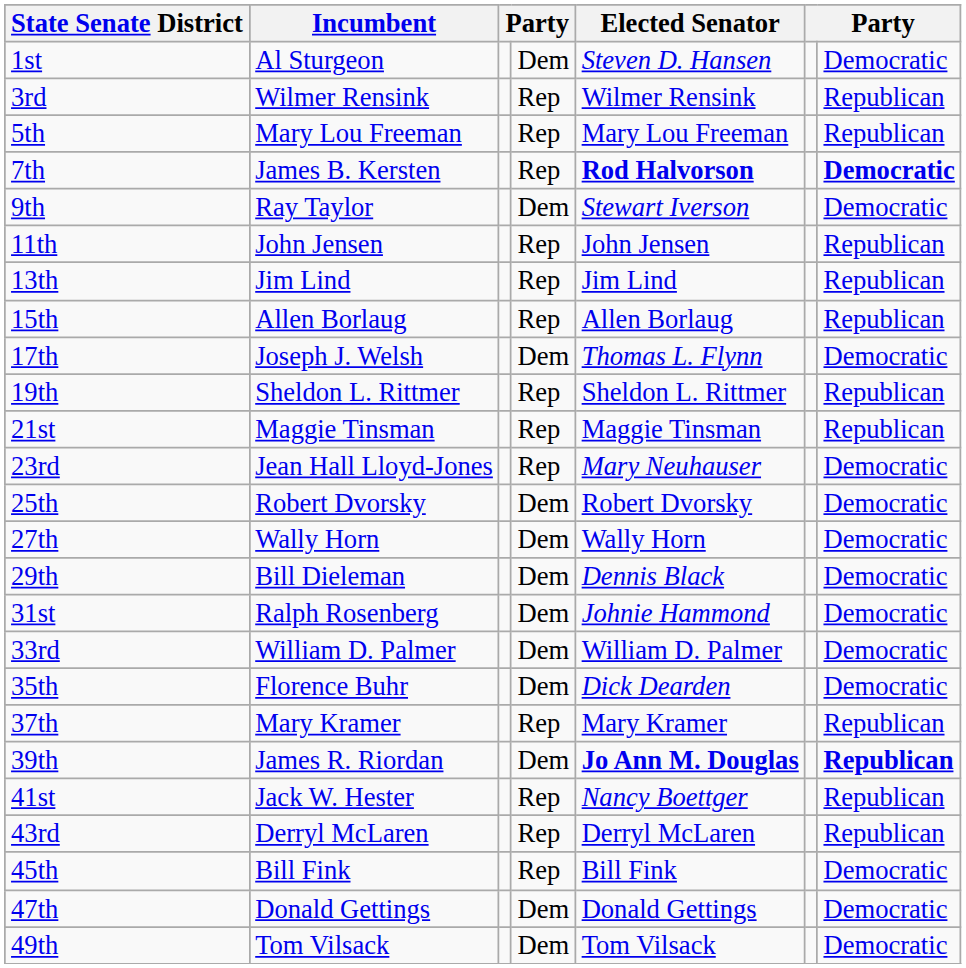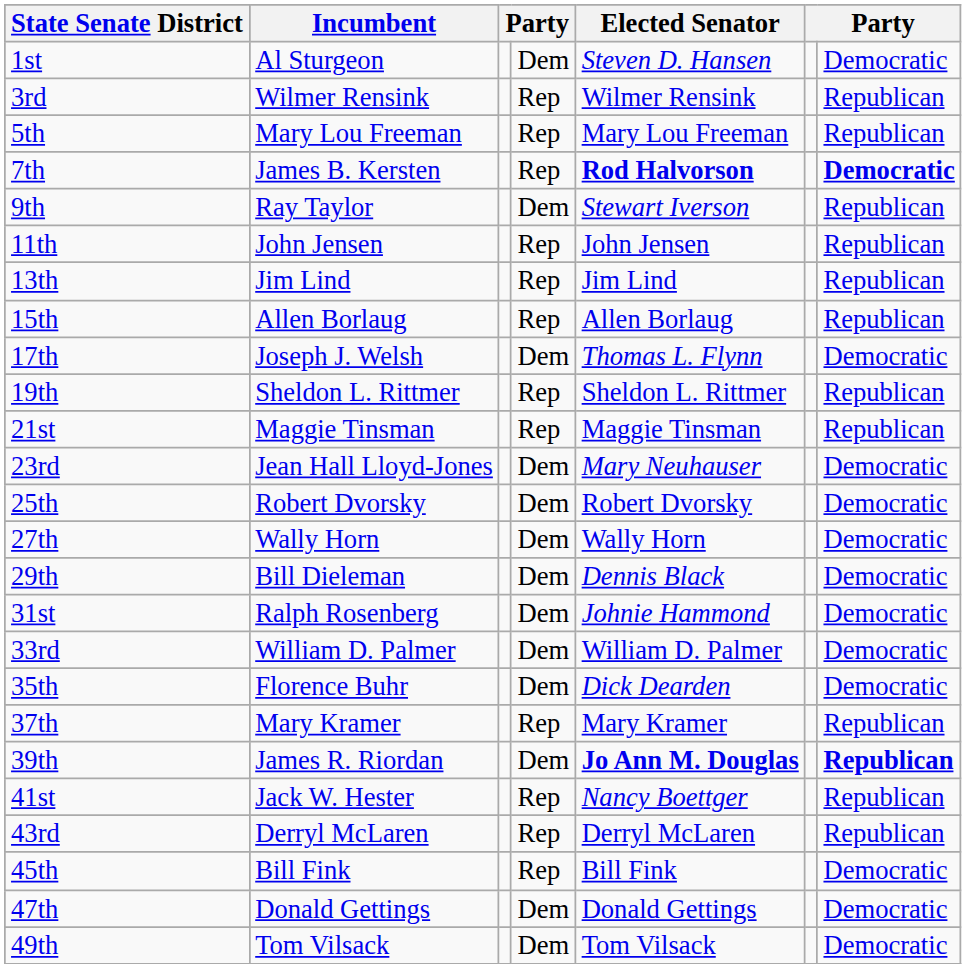(885, 207) Democratic -> (884, 207) Republican
(539, 465) Rep -> (543, 465) Dem
